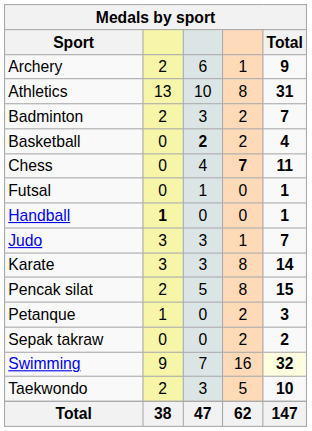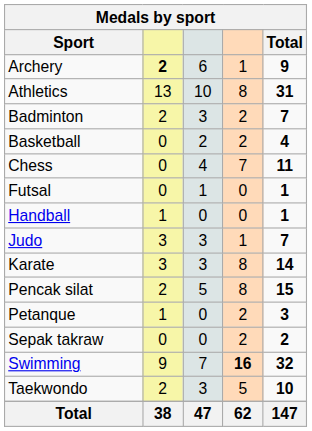(163, 67) normal -> (163, 67) bold
(203, 141) bold -> (203, 141) normal
(243, 166) bold -> (243, 166) normal
(163, 216) bold -> (163, 216) normal
(243, 364) normal -> (243, 364) bold
(285, 364) lightyellow background -> (285, 364) no background
